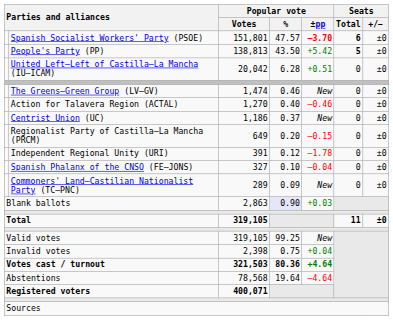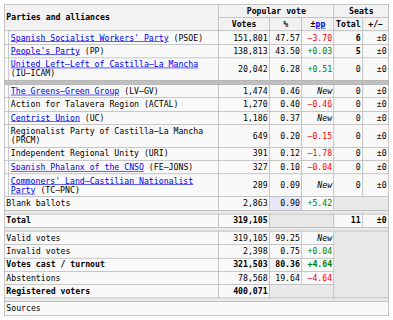(320, 38) bold -> (320, 38) normal
(320, 51) +5.42 -> (320, 51) +0.03
(320, 203) +0.03 -> (320, 203) +5.42
